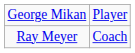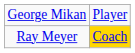(110, 36) no background -> (110, 36) gold background
